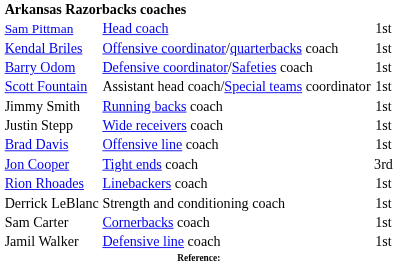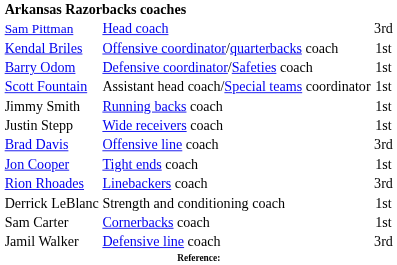(384, 28) 1st -> (384, 28) 3rd
(384, 145) 1st -> (384, 145) 3rd
(384, 164) 3rd -> (384, 164) 1st
(384, 183) 1st -> (384, 183) 3rd
(384, 241) 1st -> (384, 241) 3rd
